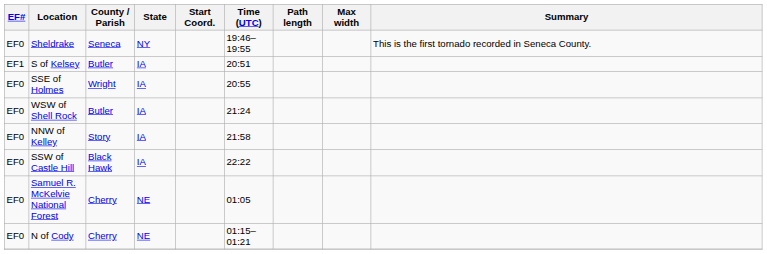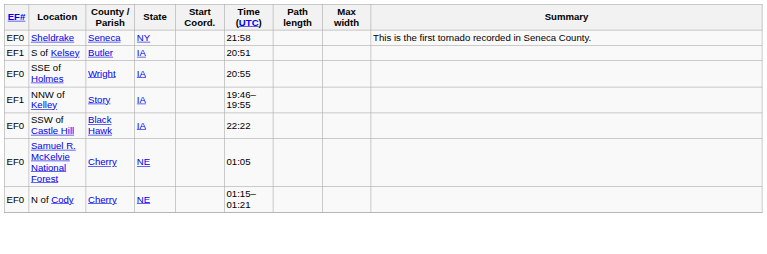(241, 43) 19:46–19:55 -> (238, 38) 21:58
- row: (54, 110)
(15, 136) EF0 -> (15, 100) EF1
(238, 136) 21:58 -> (241, 100) 19:46–19:55
